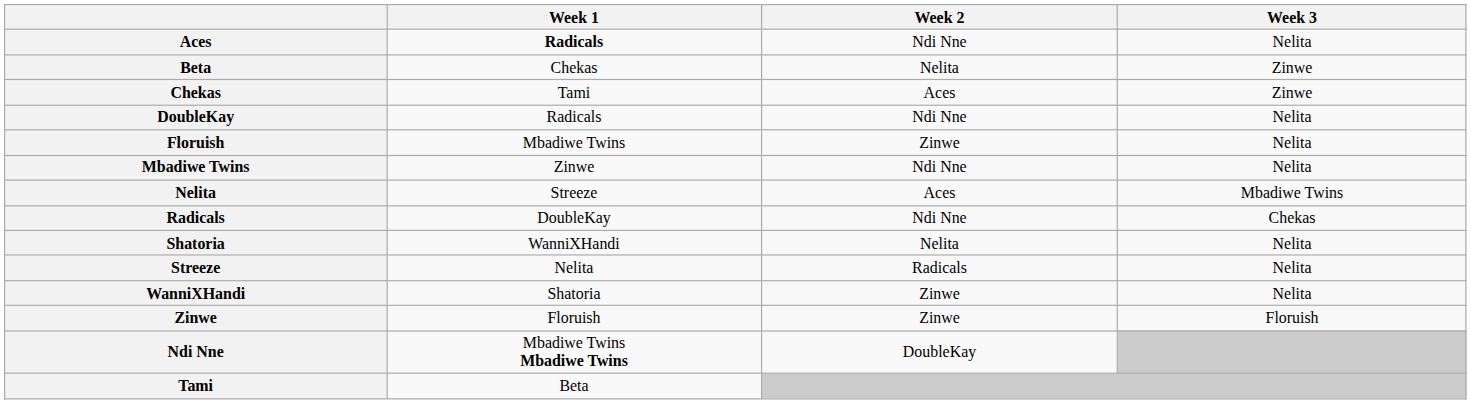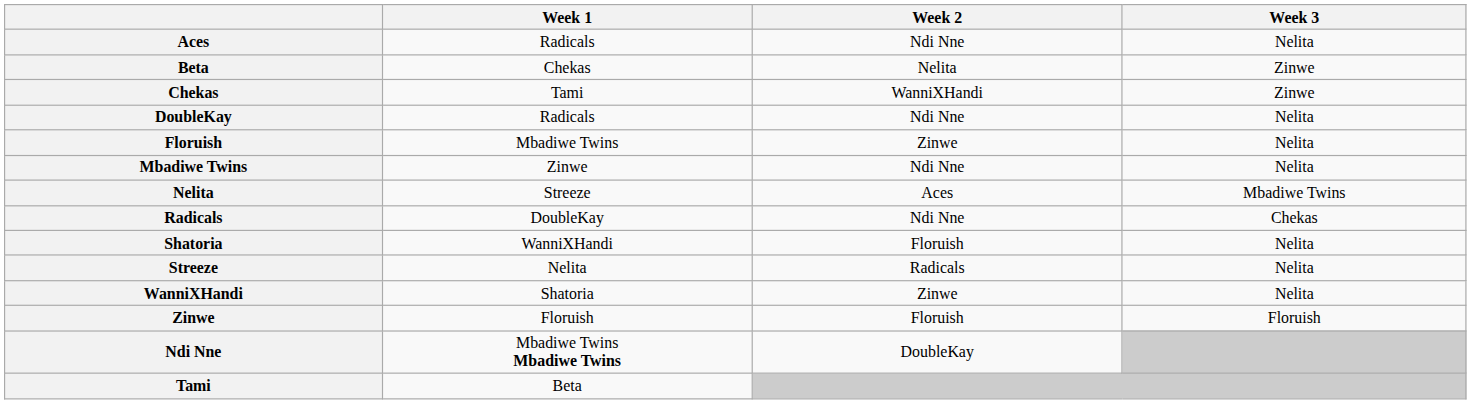(574, 42) bold -> (567, 42) normal
(939, 92) Aces -> (937, 92) WanniXHandi
(939, 242) Nelita -> (937, 242) Floruish
(939, 318) Zinwe -> (937, 318) Floruish
